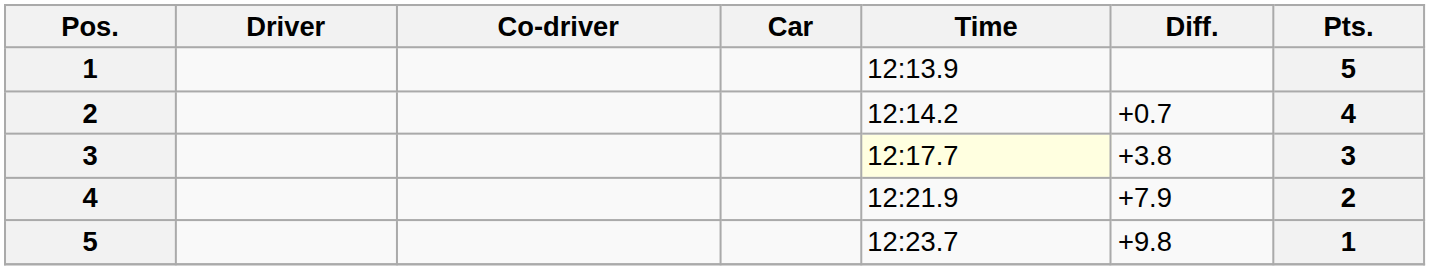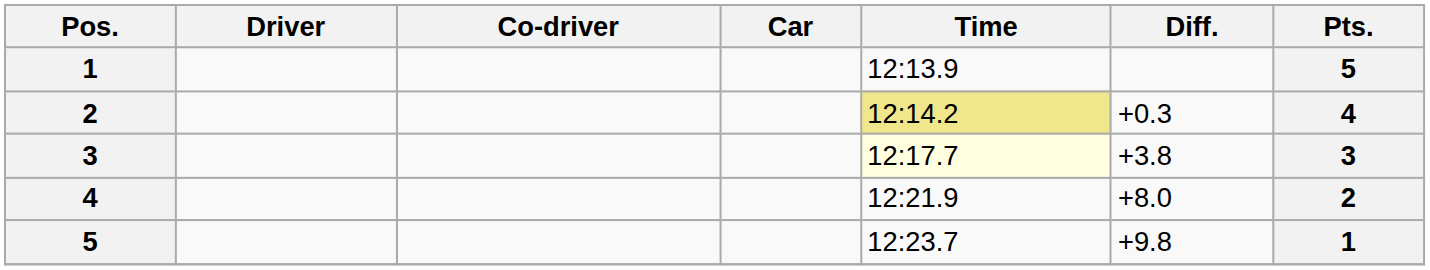(913, 112) no background -> (913, 112) khaki background
(1145, 112) +0.7 -> (1145, 112) +0.3
(1145, 199) +7.9 -> (1145, 199) +8.0
